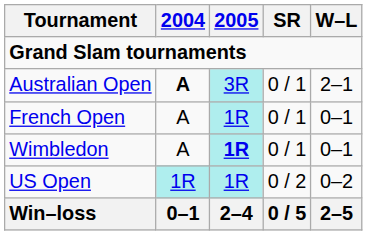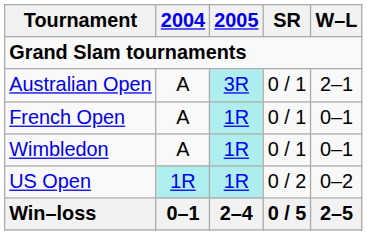(183, 84) bold -> (183, 84) normal
(236, 149) bold -> (236, 149) normal
